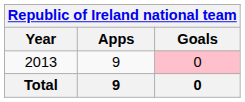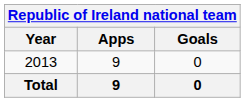(198, 62) pink background -> (198, 62) no background
